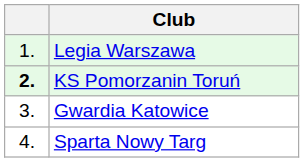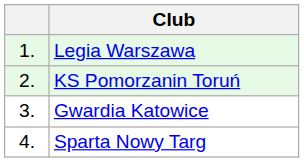(27, 80) bold -> (27, 80) normal
